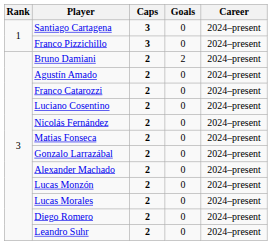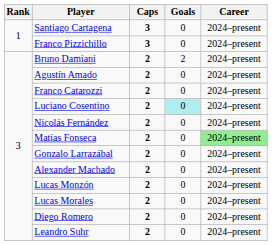(183, 106) no background -> (183, 106) paleturquoise background
(234, 138) no background -> (234, 138) lightgreen background
